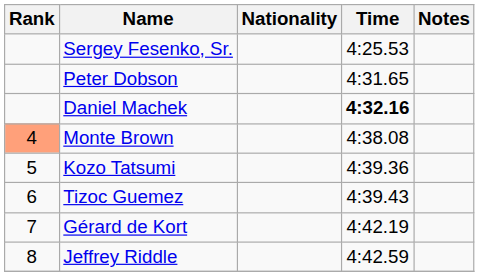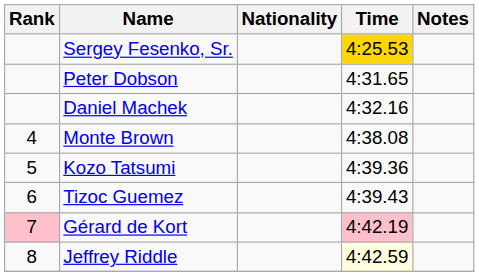(378, 49) no background -> (377, 49) gold background
(378, 108) bold -> (377, 108) normal
(32, 138) lightsalmon background -> (32, 138) no background
(32, 227) no background -> (32, 227) pink background
(378, 227) no background -> (377, 227) pink background
(378, 256) no background -> (377, 256) lightyellow background
